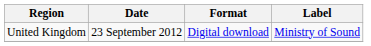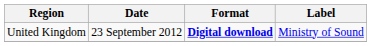(228, 32) normal -> (230, 32) bold
